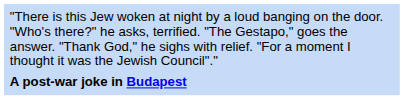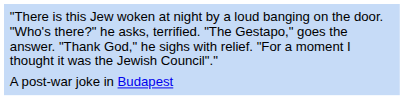(98, 82) bold -> (92, 82) normal
